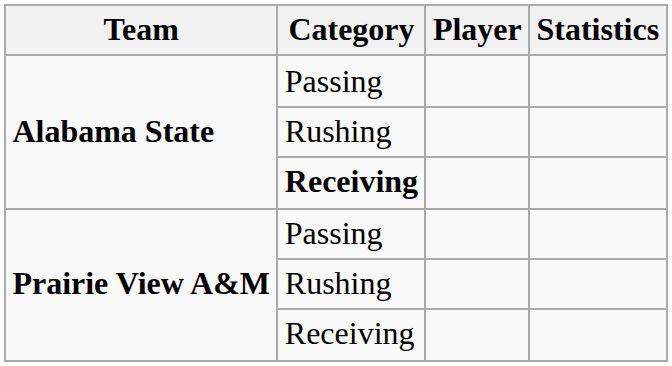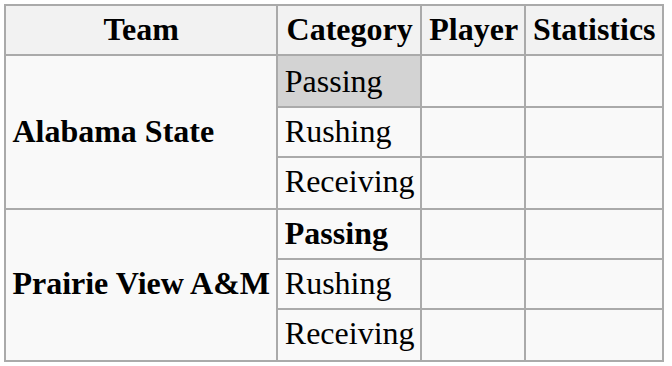(334, 80) no background -> (334, 80) lightgrey background
(351, 182) bold -> (350, 182) normal
(334, 232) normal -> (336, 232) bold
